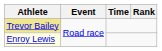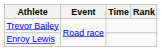(33, 26) khaki background -> (33, 26) no background
(31, 40) lightyellow background -> (31, 40) no background
